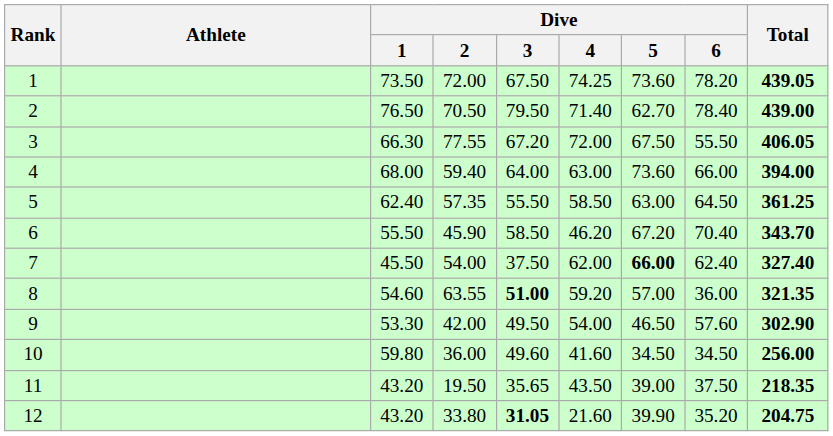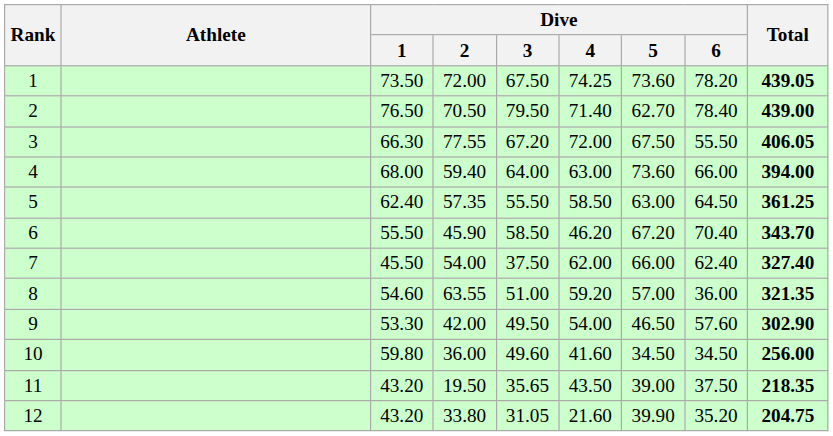(653, 263) bold -> (653, 263) normal
(527, 293) bold -> (527, 293) normal
(527, 415) bold -> (527, 415) normal
